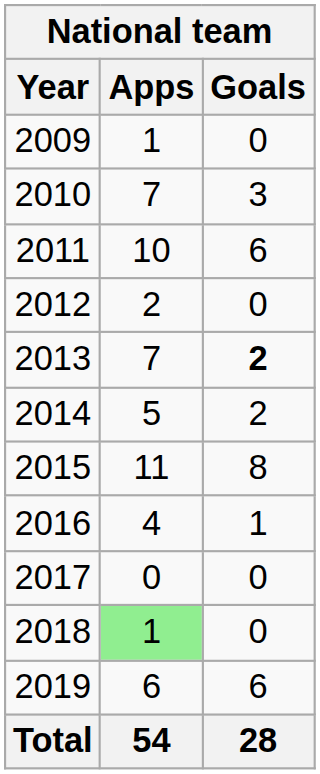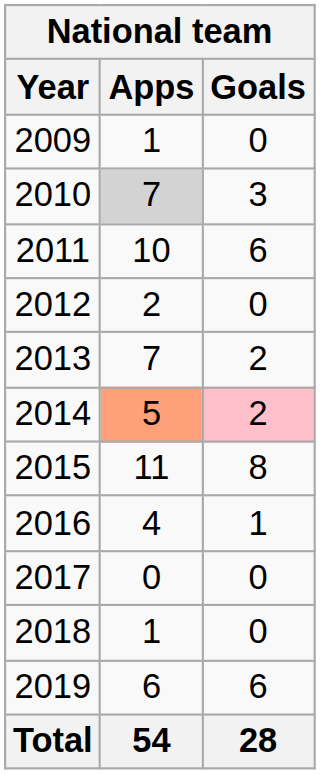(151, 195) no background -> (151, 195) lightgrey background
(258, 359) bold -> (258, 359) normal
(151, 413) no background -> (151, 413) lightsalmon background
(258, 413) no background -> (258, 413) pink background
(151, 631) lightgreen background -> (151, 631) no background
